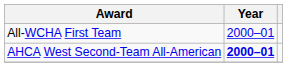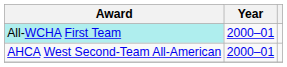(64, 33) no background -> (64, 33) paleturquoise background
(250, 52) bold -> (250, 52) normal
